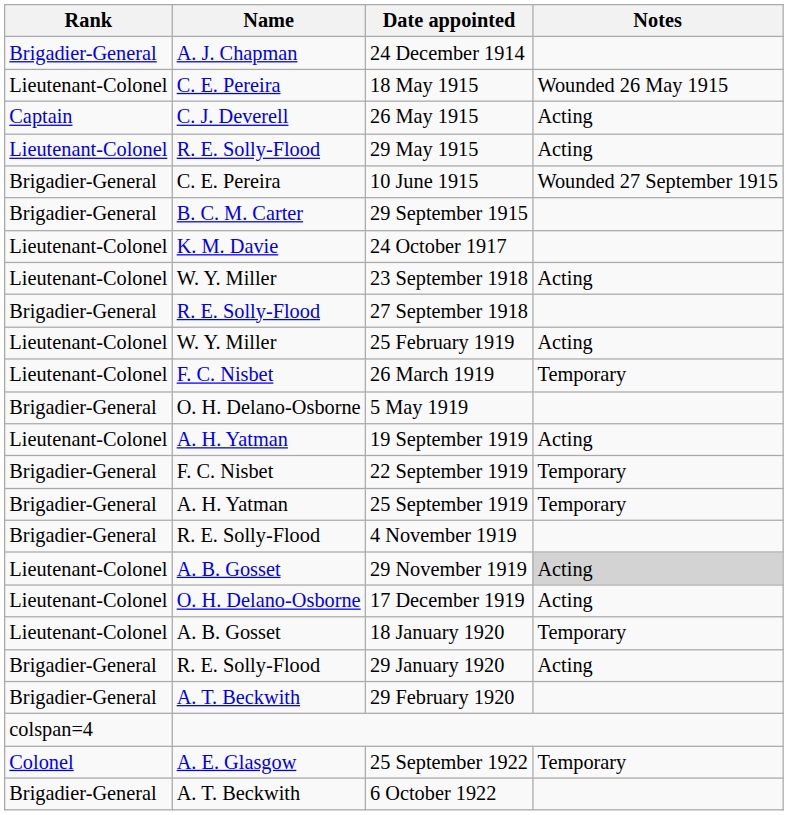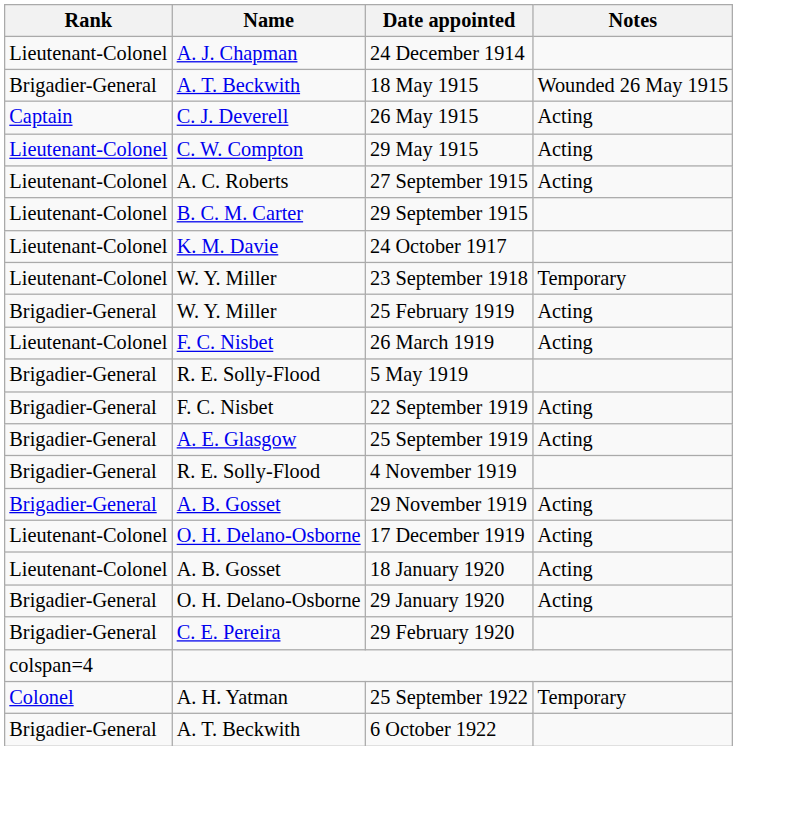(83, 52) Brigadier-General -> (88, 52) Lieutenant-Colonel
(88, 85) Lieutenant-Colonel -> (83, 85) Brigadier-General
(229, 85) C. E. Pereira -> (238, 85) A. T. Beckwith
(248, 149) R. E. Solly-Flood -> (240, 149) C. W. Compton
- row: (424, 181)
+ row: (449, 181)
(83, 213) Brigadier-General -> (88, 213) Lieutenant-Colonel
(565, 278) Acting -> (582, 278) Temporary
- row: (449, 310)
(88, 342) Lieutenant-Colonel -> (83, 310) Brigadier-General
(582, 375) Temporary -> (565, 342) Acting
(269, 407) O. H. Delano-Osborne -> (248, 375) R. E. Solly-Flood
- row: (449, 439)
(582, 471) Temporary -> (565, 407) Acting
(232, 504) A. H. Yatman -> (237, 439) A. E. Glasgow
(582, 504) Temporary -> (565, 439) Acting
(88, 568) Lieutenant-Colonel -> (83, 504) Brigadier-General
(565, 568) lightgrey background -> (565, 504) no background
(582, 632) Temporary -> (565, 568) Acting
(248, 665) R. E. Solly-Flood -> (269, 600) O. H. Delano-Osborne
(238, 697) A. T. Beckwith -> (229, 632) C. E. Pereira
(237, 761) A. E. Glasgow -> (232, 697) A. H. Yatman
